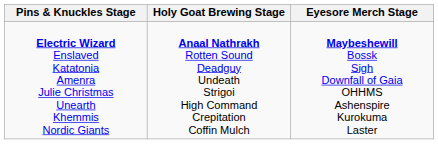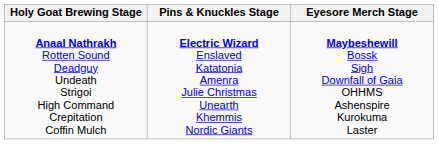columns swapped: (76, 13) <-> (219, 13)
